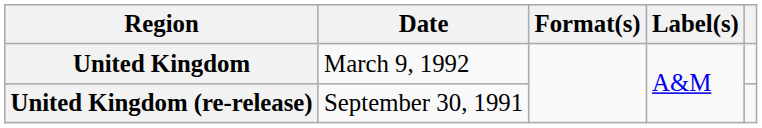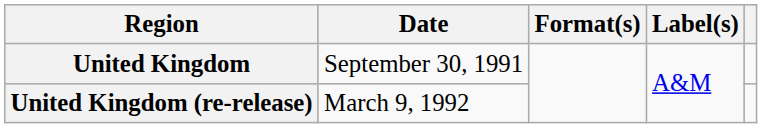(397, 63) March 9, 1992 -> (424, 63) September 30, 1991
(424, 102) September 30, 1991 -> (397, 102) March 9, 1992
